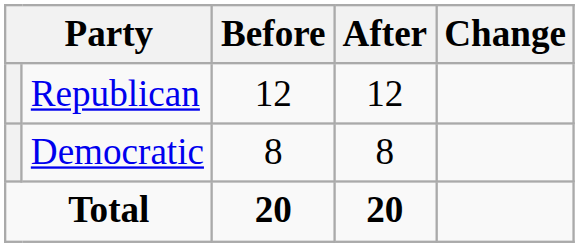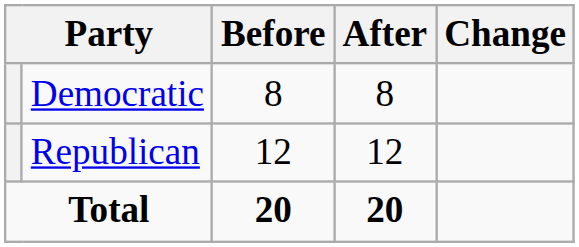rows swapped: (115, 92) <-> (117, 151)
